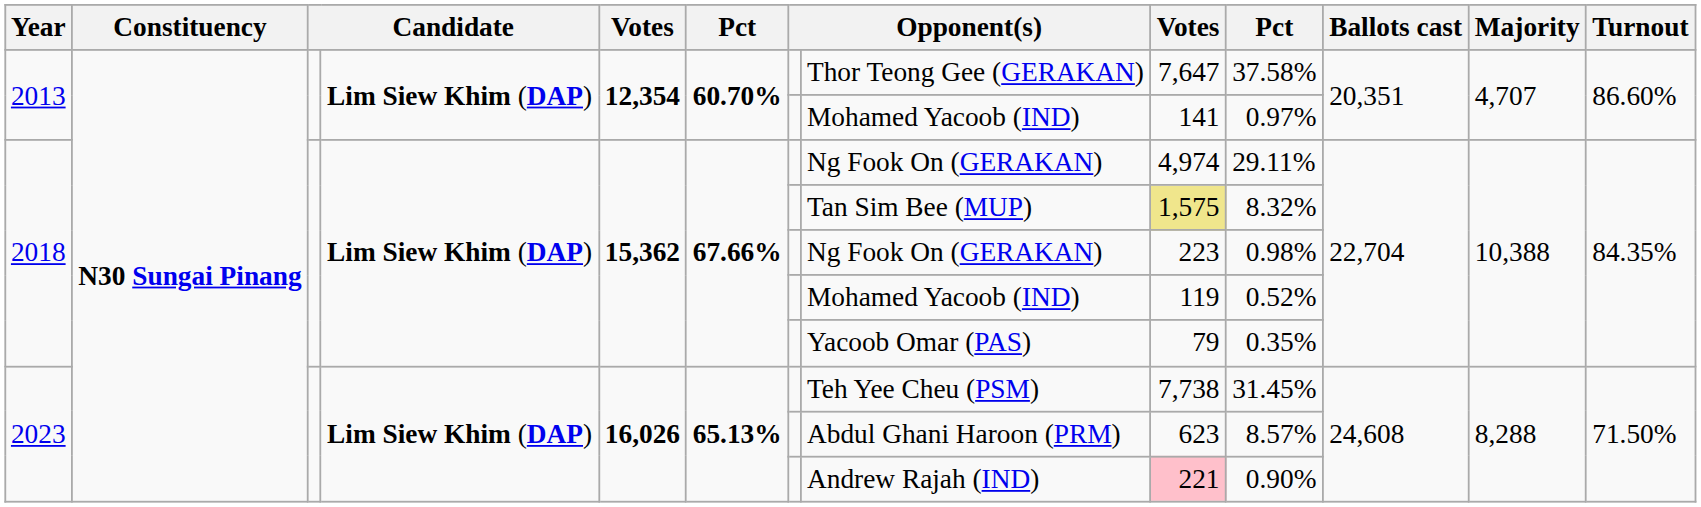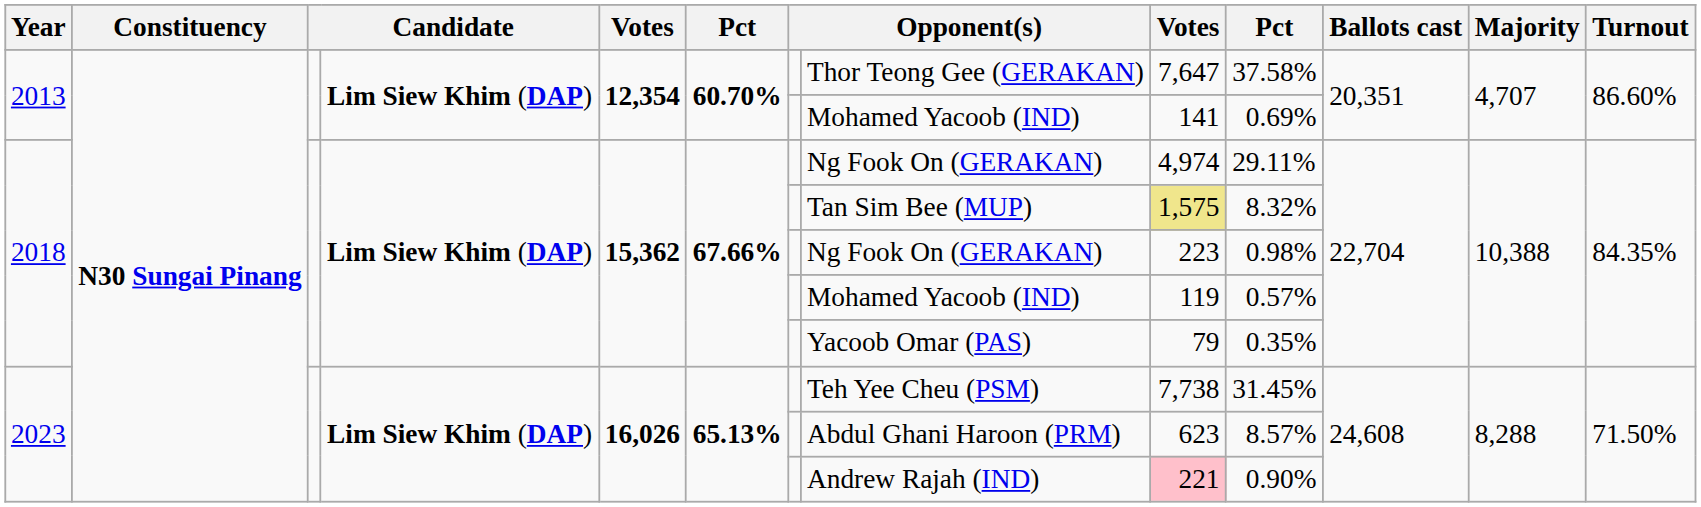(1281, 117) 0.97% -> (1281, 117) 0.69%
(1281, 297) 0.52% -> (1281, 297) 0.57%
